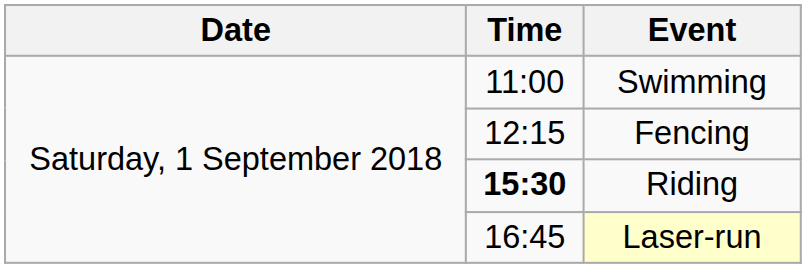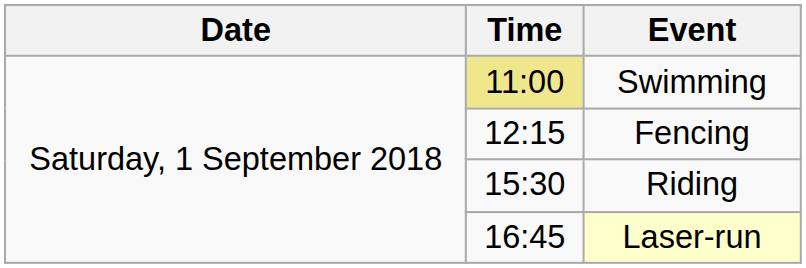(525, 81) no background -> (525, 81) khaki background
(525, 184) bold -> (525, 184) normal
